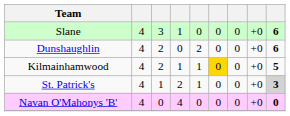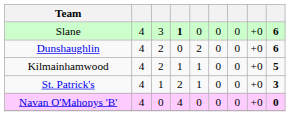(180, 31) normal -> (180, 31) bold
(218, 66) gold background -> (218, 66) no background
(276, 84) lightgrey background -> (276, 84) no background
